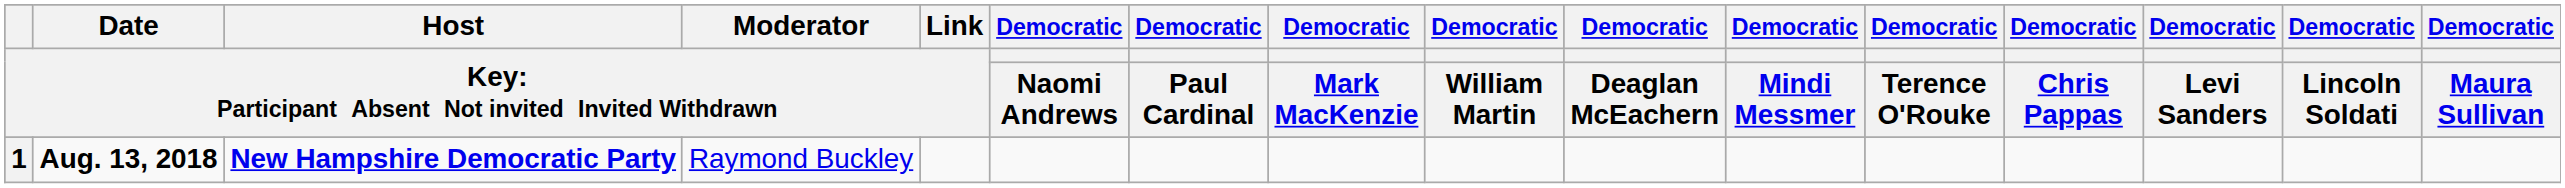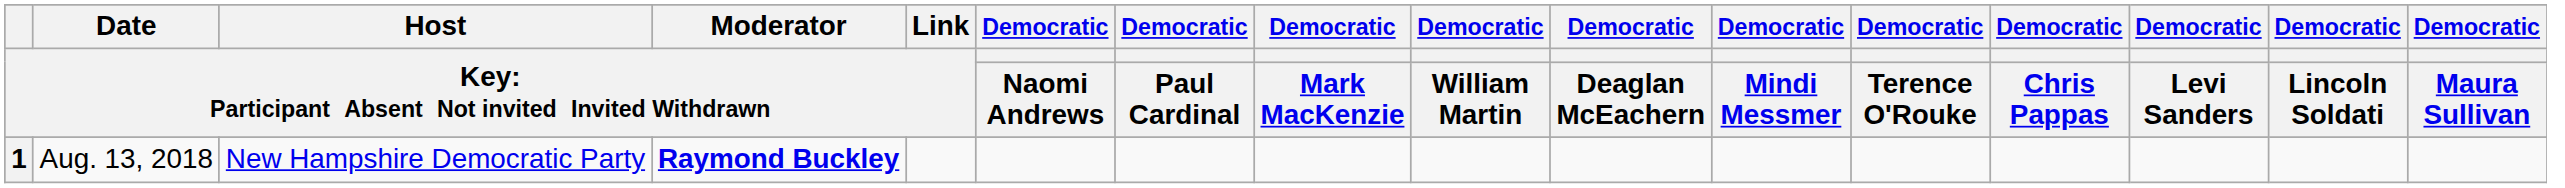(129, 159) bold -> (126, 159) normal
(453, 159) bold -> (435, 159) normal
(801, 159) normal -> (779, 159) bold
